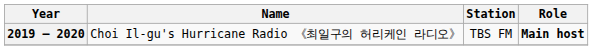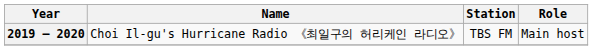(553, 34) bold -> (553, 34) normal
